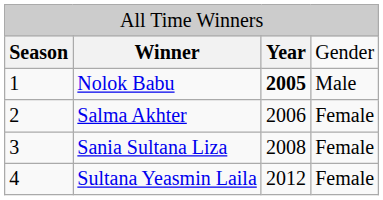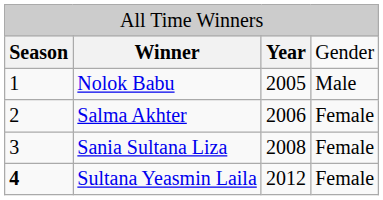(286, 83) bold -> (286, 83) normal
(14, 178) normal -> (14, 178) bold
